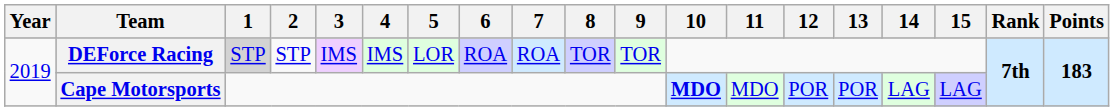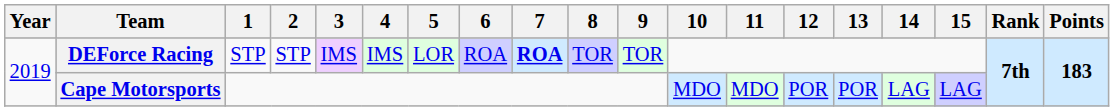(248, 54) lightgrey background -> (248, 54) no background
(539, 54) normal -> (540, 54) bold
(696, 88) bold -> (697, 88) normal
